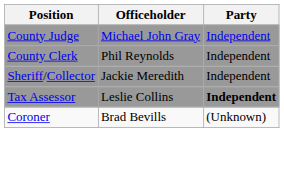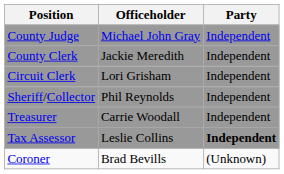(138, 55) Phil Reynolds -> (143, 55) Jackie Meredith
+ row: (41, 76)
(143, 76) Jackie Meredith -> (138, 96) Phil Reynolds
+ row: (32, 117)
